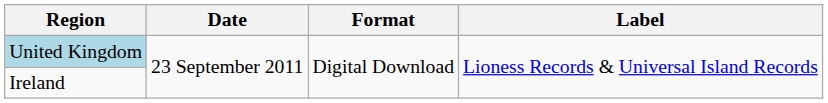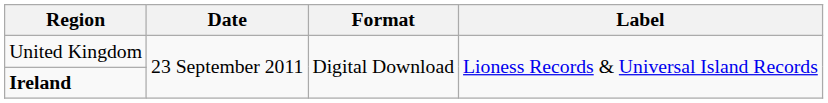(76, 51) lightblue background -> (76, 51) no background
(37, 82) normal -> (40, 82) bold
